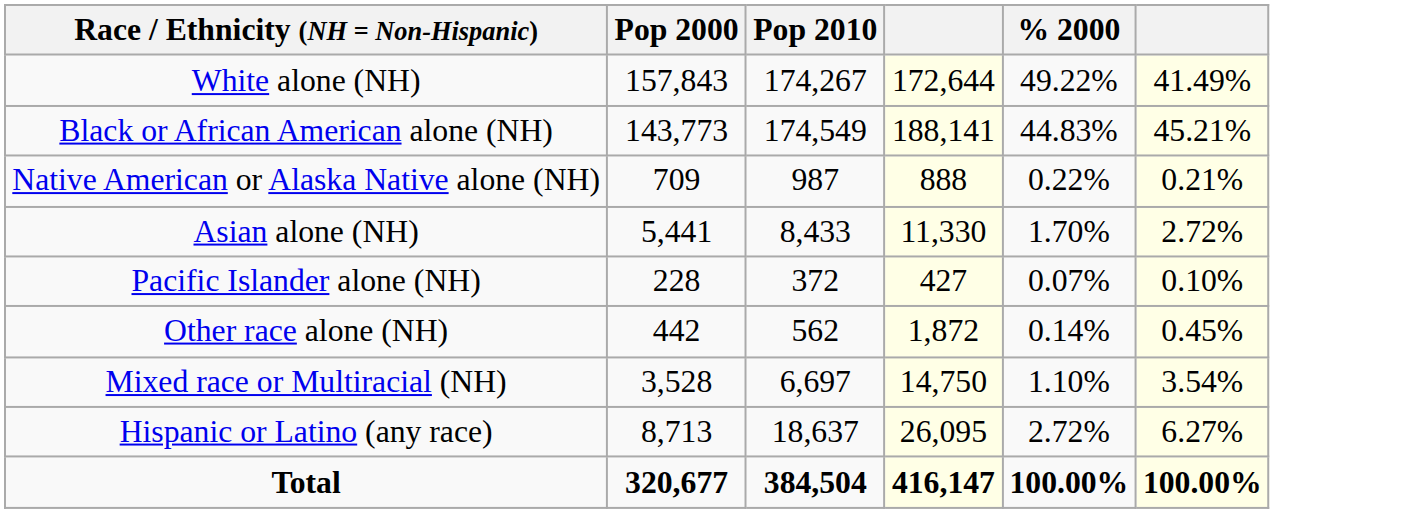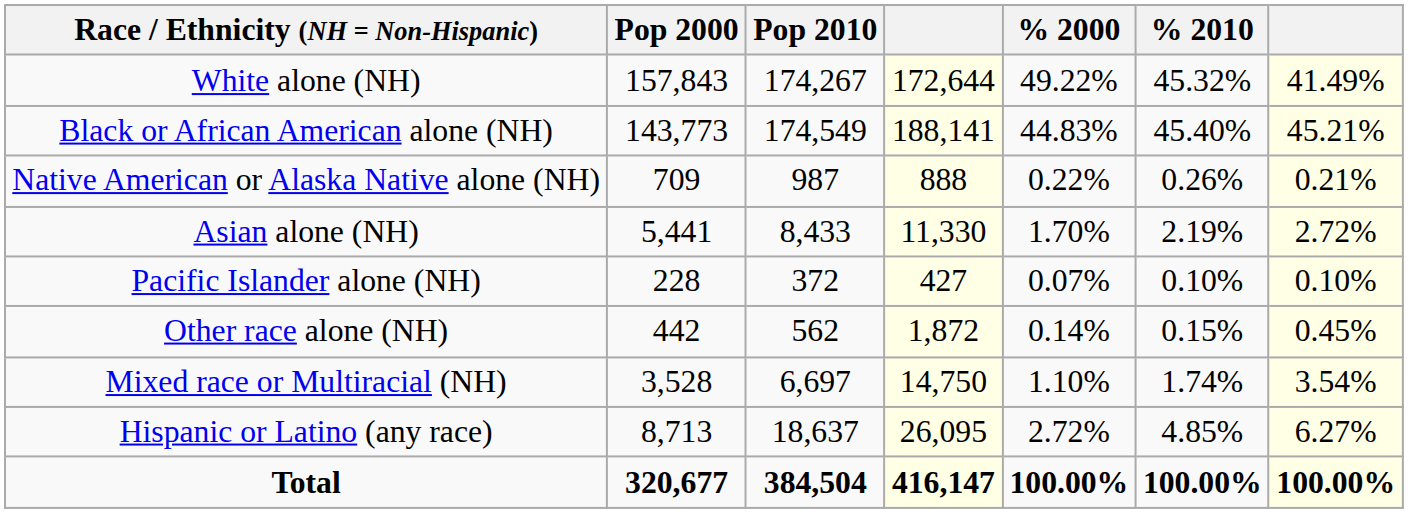+ column: (1202, 29)
